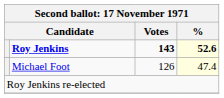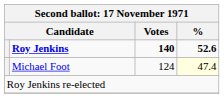(166, 49) 143 -> (166, 49) 140
(207, 49) lightyellow background -> (207, 49) no background
(166, 66) 126 -> (166, 66) 124
